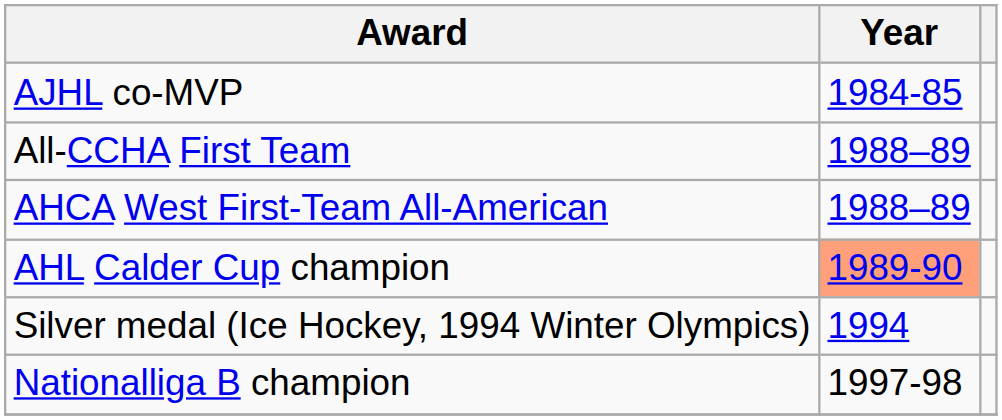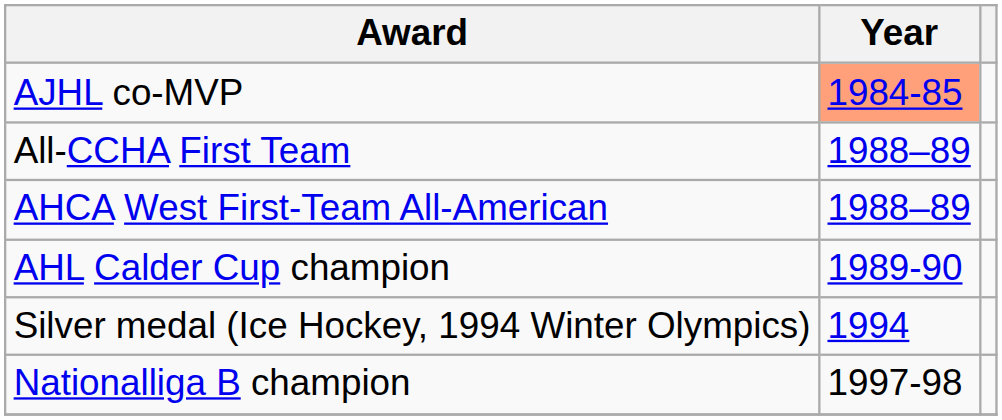(895, 92) no background -> (895, 92) lightsalmon background
(895, 267) lightsalmon background -> (895, 267) no background
